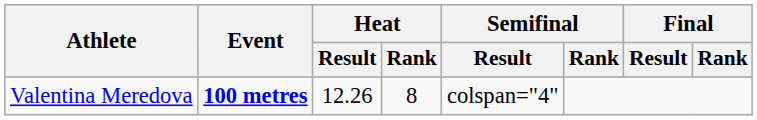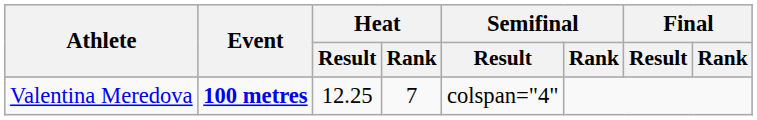(347, 96) 12.26 -> (347, 96) 12.25
(412, 96) 8 -> (412, 96) 7
